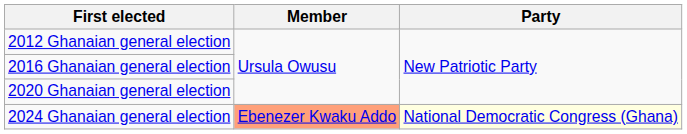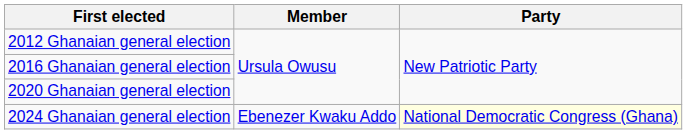(317, 116) lightsalmon background -> (317, 116) no background
